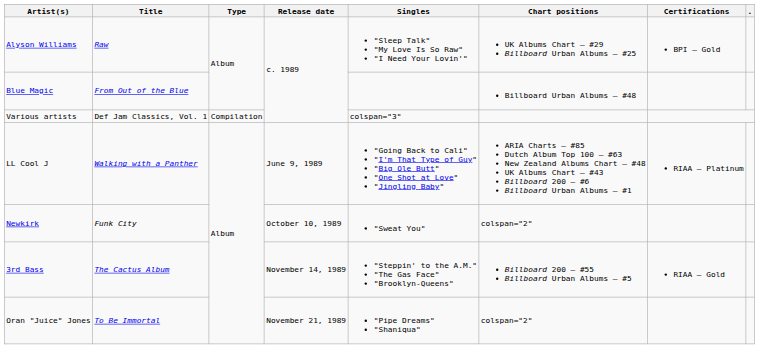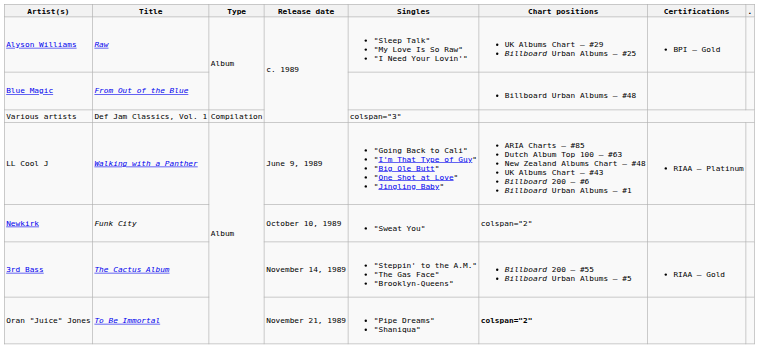(507, 320) normal -> (507, 320) bold
